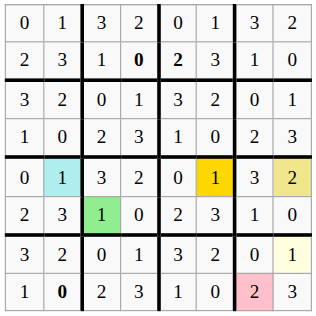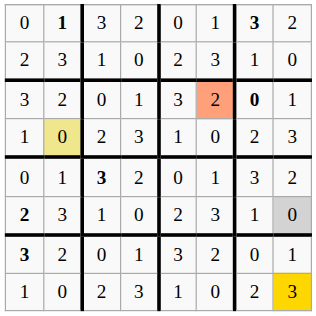(62, 23) normal -> (62, 23) bold
(255, 23) normal -> (255, 23) bold
(139, 60) bold -> (139, 60) normal
(178, 60) bold -> (178, 60) normal
(215, 100) no background -> (215, 100) lightsalmon background
(255, 100) normal -> (255, 100) bold
(62, 137) no background -> (62, 137) khaki background
(62, 177) paleturquoise background -> (62, 177) no background
(102, 177) normal -> (102, 177) bold
(215, 177) gold background -> (215, 177) no background
(292, 177) khaki background -> (292, 177) no background
(25, 214) normal -> (25, 214) bold
(102, 214) lightgreen background -> (102, 214) no background
(292, 214) no background -> (292, 214) lightgrey background
(25, 254) normal -> (25, 254) bold
(292, 254) lightyellow background -> (292, 254) no background
(62, 291) bold -> (62, 291) normal
(255, 291) pink background -> (255, 291) no background
(292, 291) no background -> (292, 291) gold background
